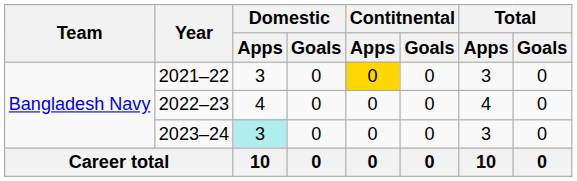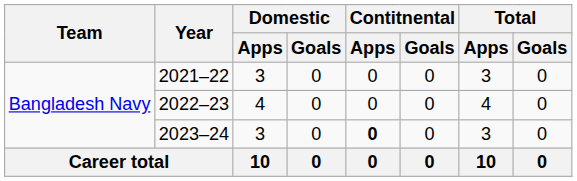(373, 76) gold background -> (373, 76) no background
(260, 133) paleturquoise background -> (260, 133) no background
(373, 133) normal -> (373, 133) bold
